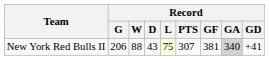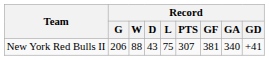(168, 47) lightyellow background -> (168, 47) no background
(232, 47) lightgrey background -> (232, 47) no background
